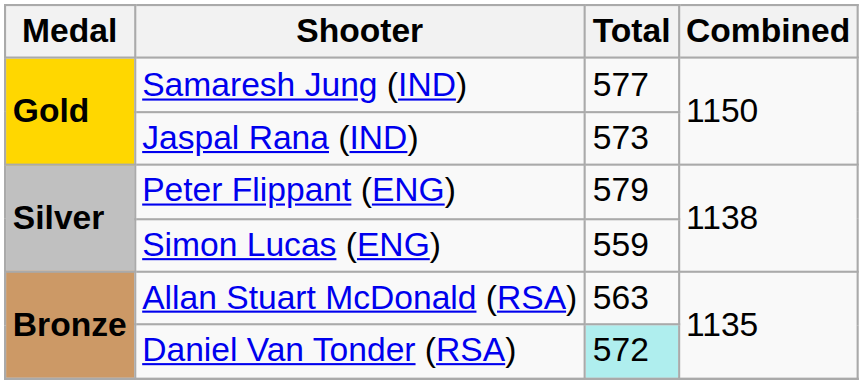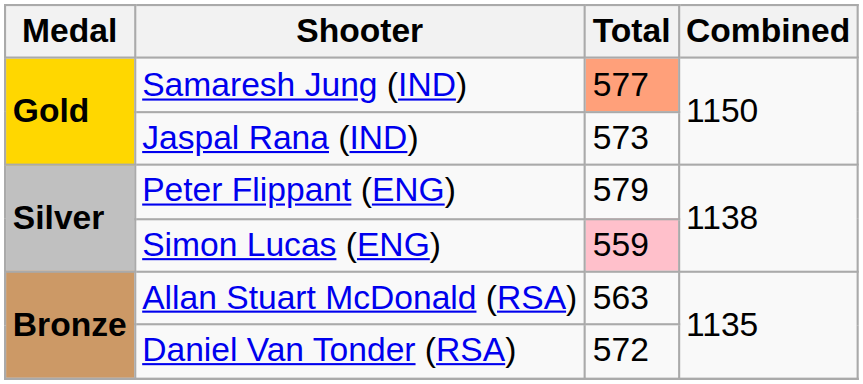(621, 84) no background -> (621, 84) lightsalmon background
(621, 244) no background -> (621, 244) pink background
(621, 350) paleturquoise background -> (621, 350) no background
